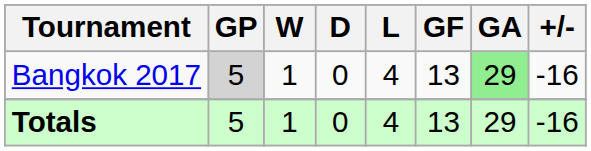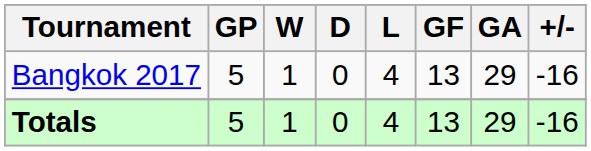(236, 74) lightgrey background -> (236, 74) no background
(500, 74) lightgreen background -> (500, 74) no background
